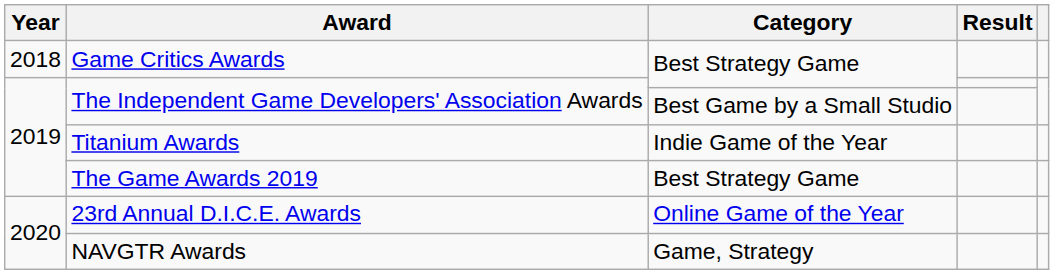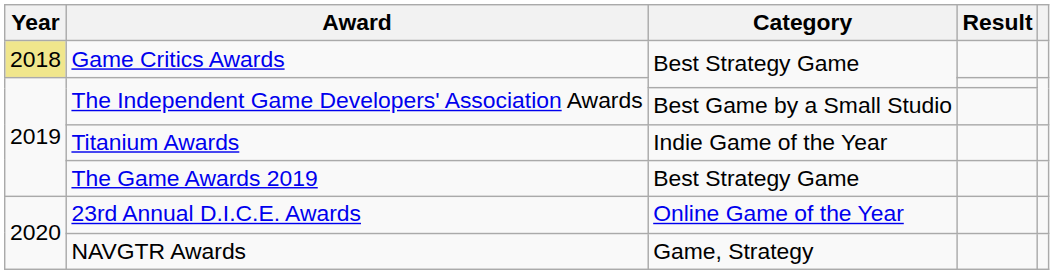(35, 58) no background -> (35, 58) khaki background
